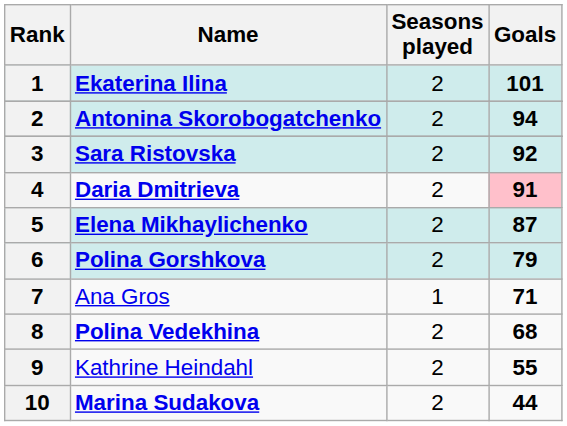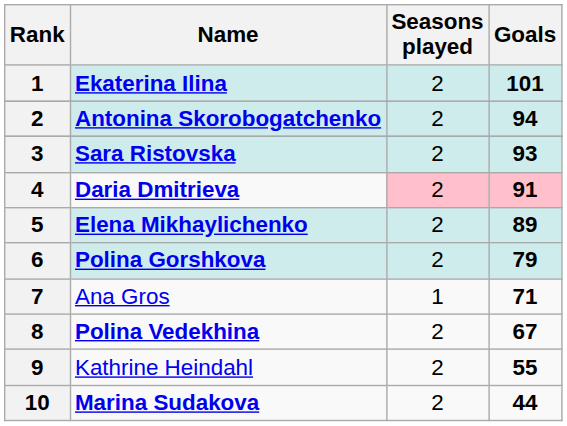(525, 154) 92 -> (525, 154) 93
(437, 189) no background -> (437, 189) pink background
(525, 225) 87 -> (525, 225) 89
(525, 331) 68 -> (525, 331) 67
